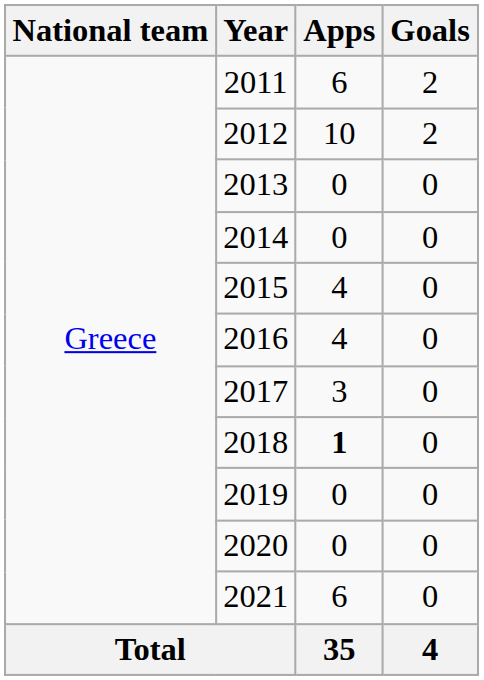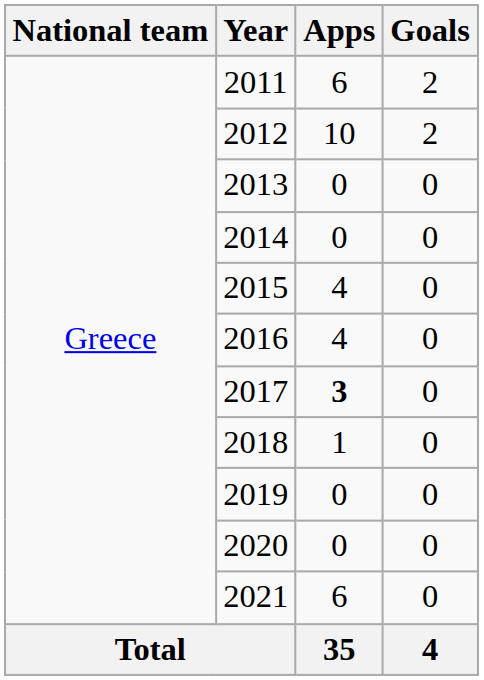(339, 390) normal -> (339, 390) bold
(339, 442) bold -> (339, 442) normal
